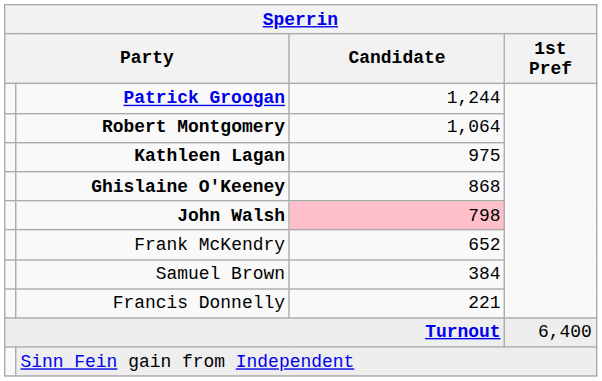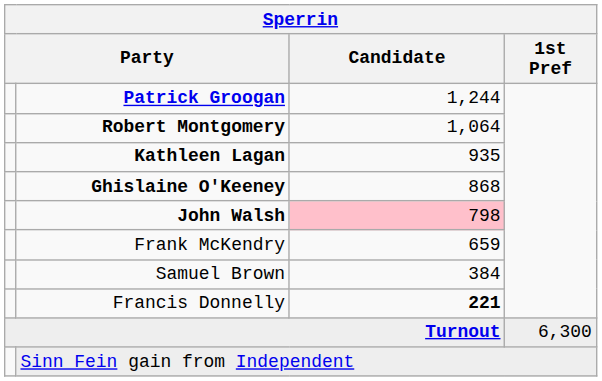(484, 157) 975 -> (484, 157) 935
(484, 245) 652 -> (484, 245) 659
(484, 303) normal -> (484, 303) bold
(565, 332) 6,400 -> (565, 332) 6,300
